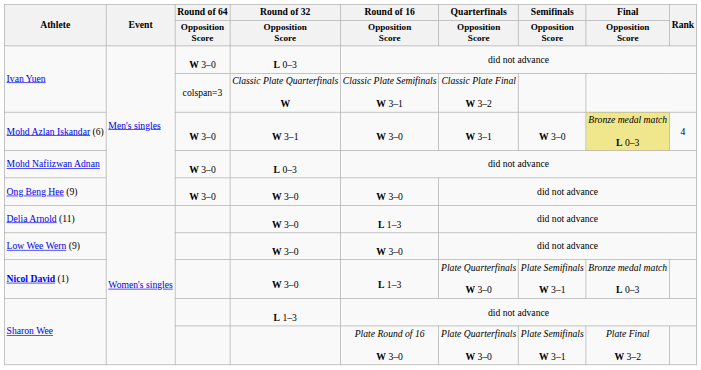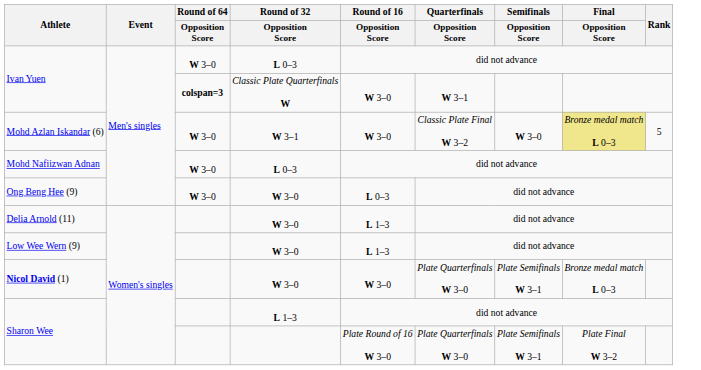(202, 93) normal -> (202, 93) bold
(390, 93) Classic Plate Semifinals W 3–1 -> (378, 98) W 3–0
(479, 93) Classic Plate Final W 3–2 -> (455, 98) W 3–1
(479, 137) W 3–1 -> (455, 131) Classic Plate Final W 3–2
(683, 131) 4 -> (659, 131) 5
(390, 197) W 3–0 -> (378, 197) L 0–3
(390, 252) W 3–0 -> (378, 252) L 1–3
(390, 285) L 1–3 -> (378, 285) W 3–0
